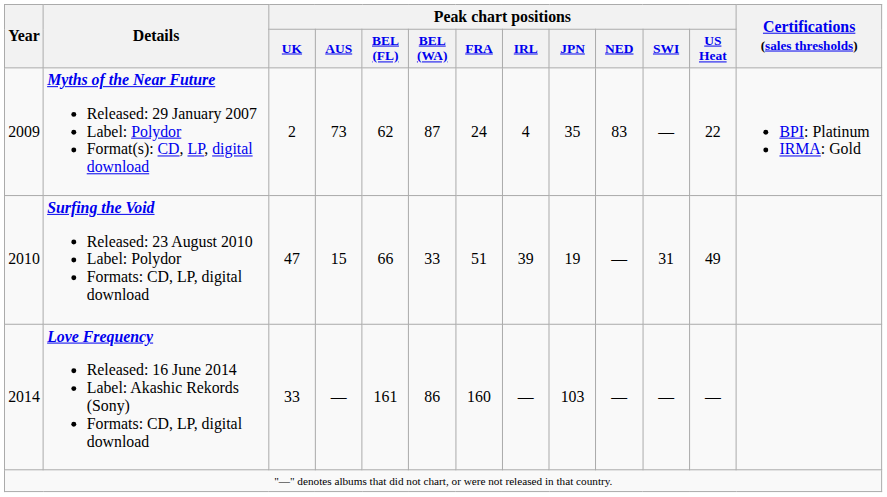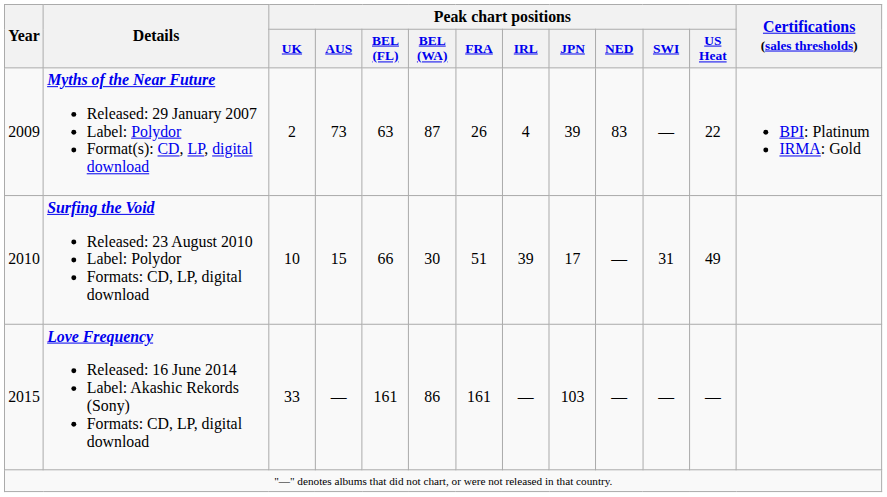(385, 131) 62 -> (385, 131) 63
(479, 131) 24 -> (479, 131) 26
(573, 131) 35 -> (573, 131) 39
(292, 259) 47 -> (292, 259) 10
(432, 259) 33 -> (432, 259) 30
(573, 259) 19 -> (573, 259) 17
(24, 396) 2014 -> (24, 396) 2015
(479, 396) 160 -> (479, 396) 161
